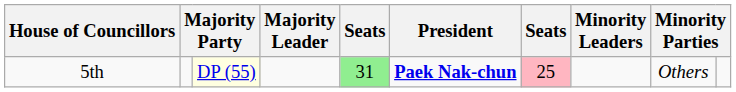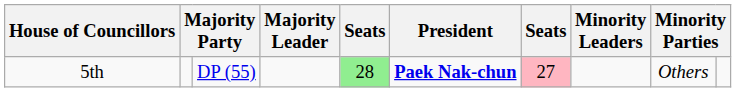(226, 72) lightyellow background -> (226, 72) no background
(365, 72) 31 -> (365, 72) 28
(546, 72) 25 -> (546, 72) 27
